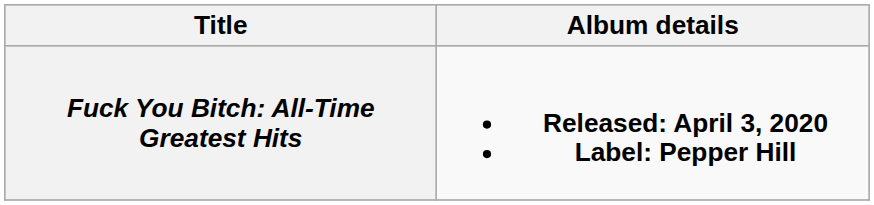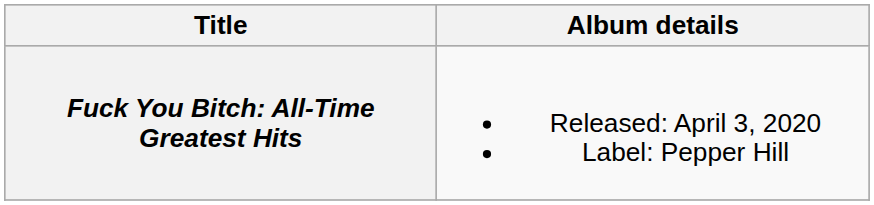(653, 138) bold -> (653, 138) normal
